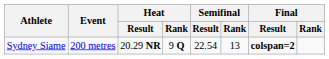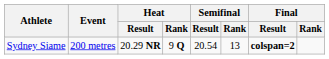(206, 46) 22.54 -> (206, 46) 20.54
